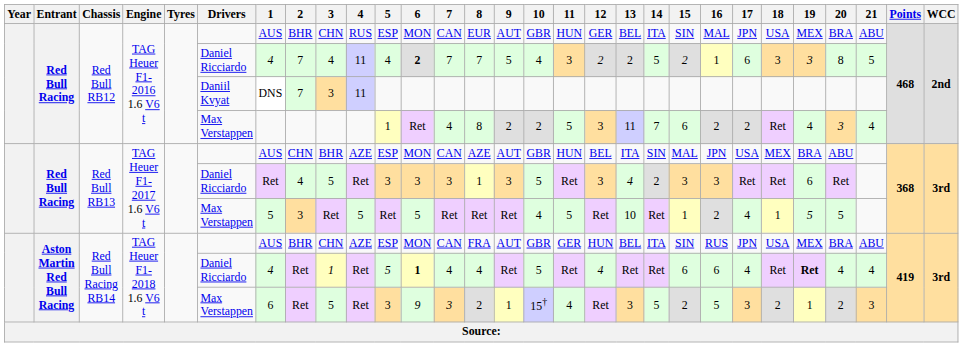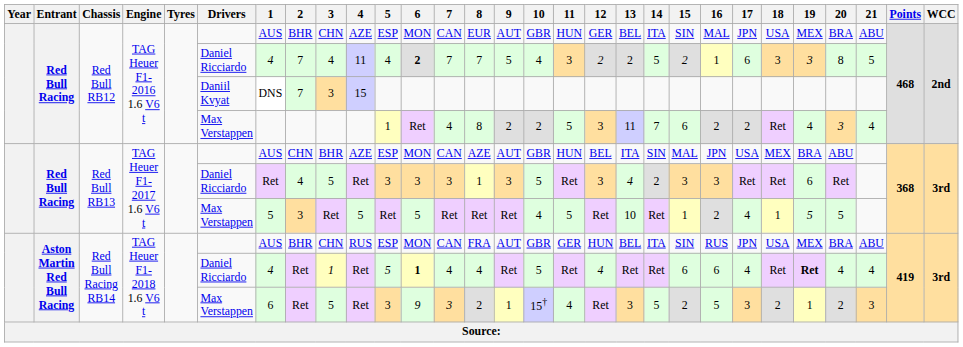(360, 33) RUS -> (360, 33) AZE
(360, 93) 11 -> (360, 93) 15
(360, 242) AZE -> (360, 242) RUS
